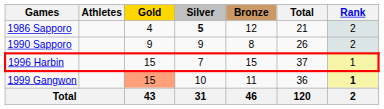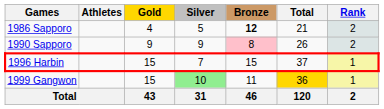(200, 29) bold -> (200, 29) normal
(251, 29) normal -> (251, 29) bold
(251, 45) no background -> (251, 45) pink background
(150, 80) lightsalmon background -> (150, 80) no background
(200, 80) no background -> (200, 80) lightgreen background
(302, 80) no background -> (302, 80) gold background
(353, 80) bold -> (353, 80) normal
